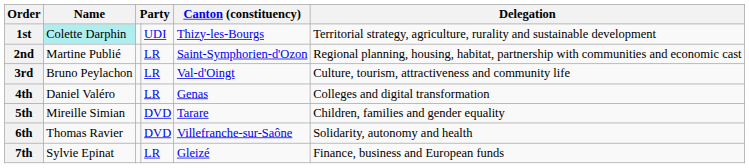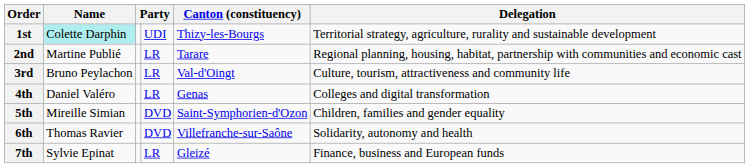(242, 53) Saint-Symphorien-d'Ozon -> (193, 53) Tarare
(193, 113) Tarare -> (242, 113) Saint-Symphorien-d'Ozon
